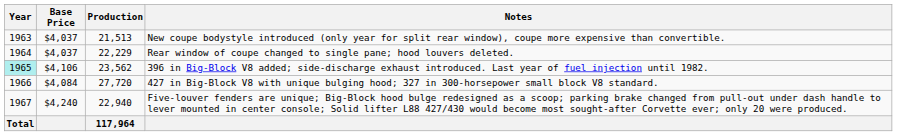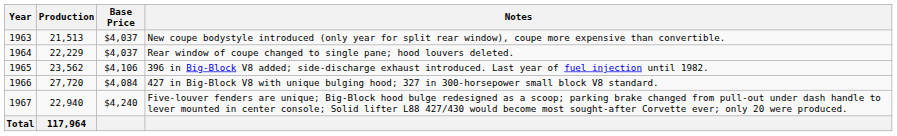columns swapped: (115, 17) <-> (61, 17)
(20, 68) paleturquoise background -> (20, 68) no background
